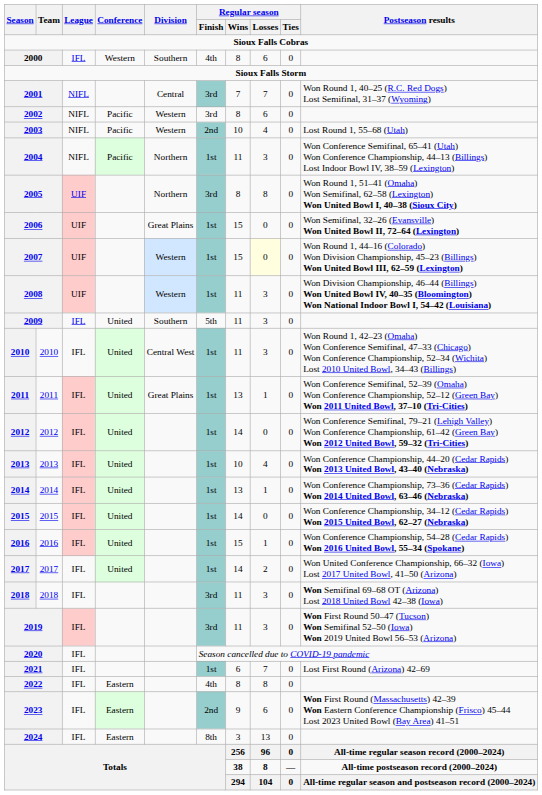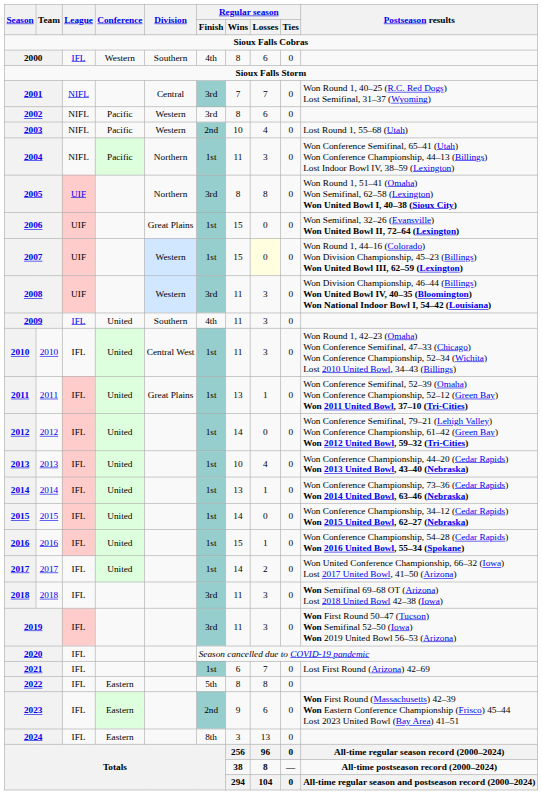(211, 294) 1st -> (211, 294) 3rd
(211, 320) 5th -> (211, 320) 4th
(211, 684) 4th -> (211, 684) 5th
